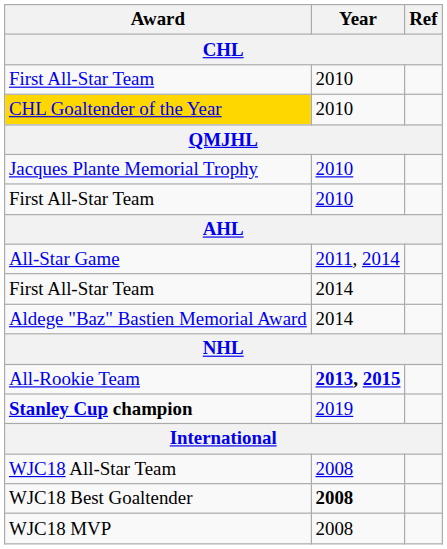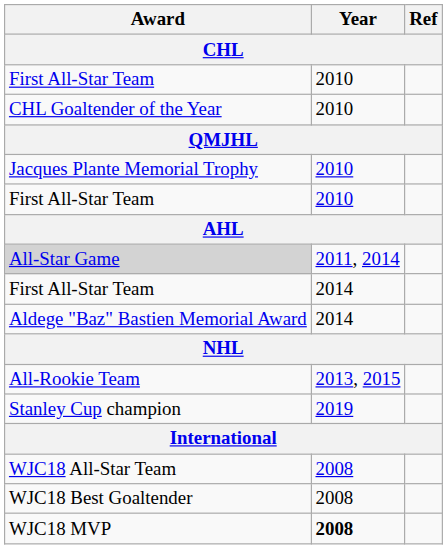(115, 109) gold background -> (115, 109) no background
(64, 259) no background -> (64, 259) lightgrey background
(358, 378) bold -> (358, 378) normal
(101, 408) bold -> (95, 408) normal
(334, 498) bold -> (334, 498) normal
(334, 528) normal -> (334, 528) bold
